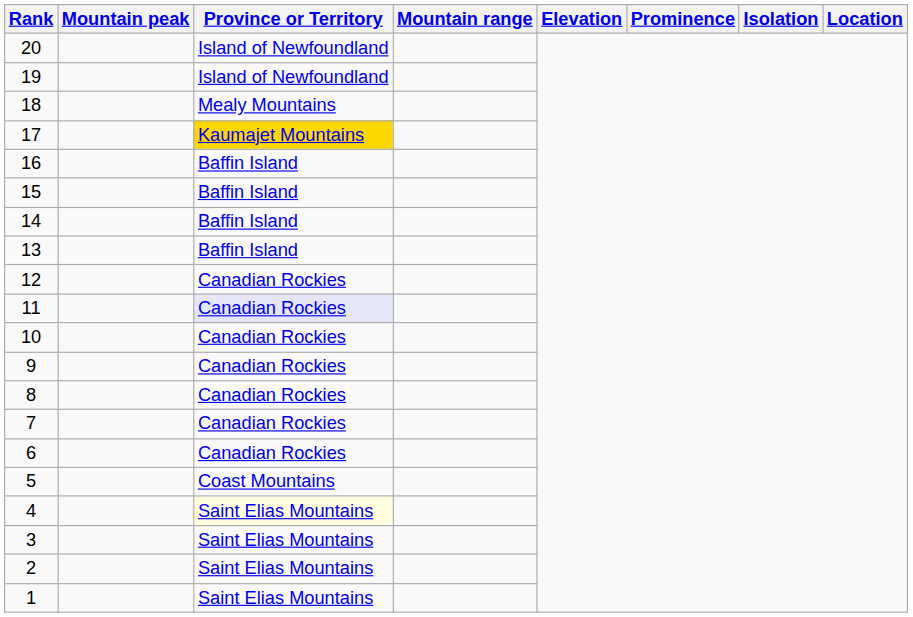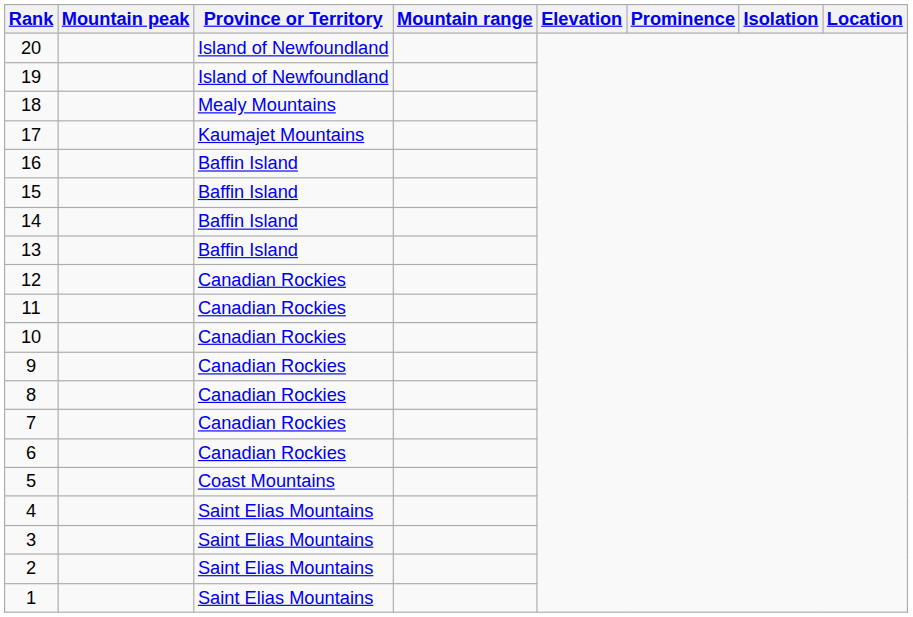(281, 134) gold background -> (281, 134) no background
(272, 308) lavender background -> (272, 308) no background
(286, 510) lightyellow background -> (286, 510) no background
